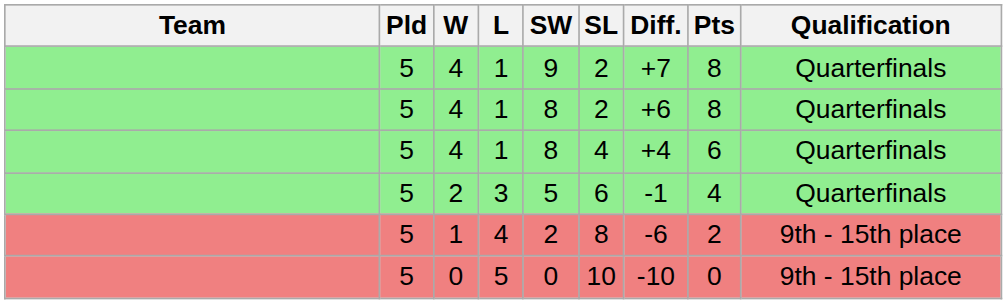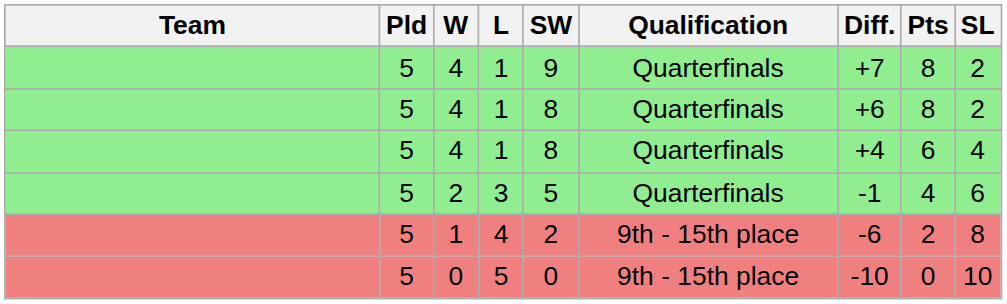columns swapped: (601, 25) <-> (871, 25)
